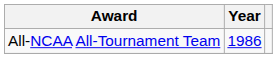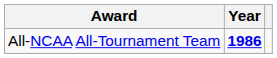(244, 41) normal -> (244, 41) bold
